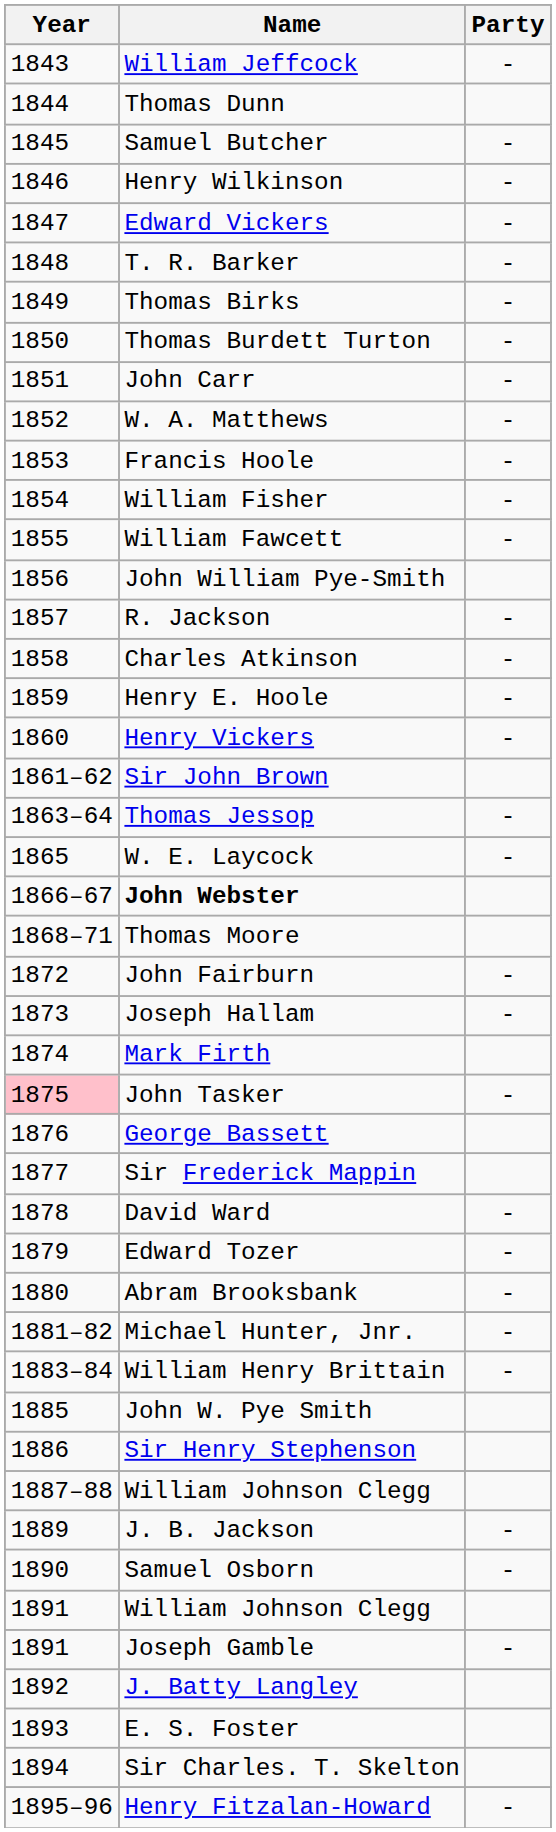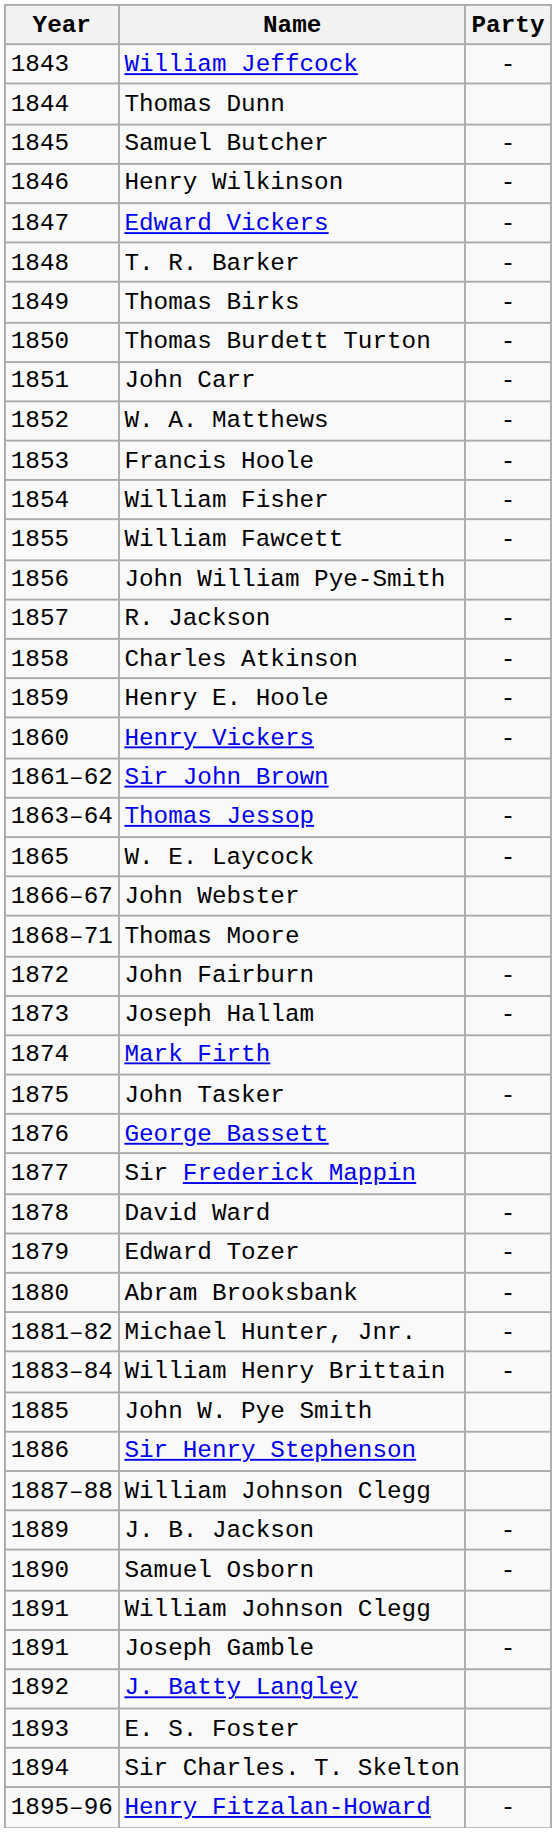(212, 896) bold -> (212, 896) normal
(40, 1095) pink background -> (40, 1095) no background
